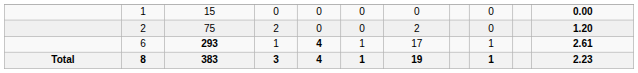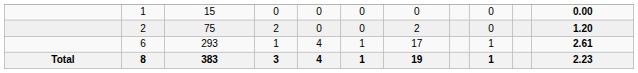(210, 44) bold -> (210, 44) normal
(319, 44) bold -> (319, 44) normal
